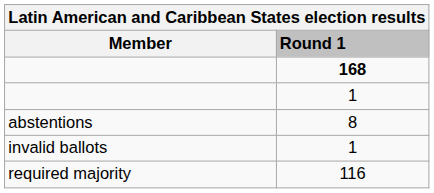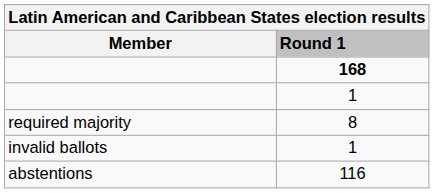(50, 122) abstentions -> (70, 122) required majority
(70, 174) required majority -> (50, 174) abstentions
